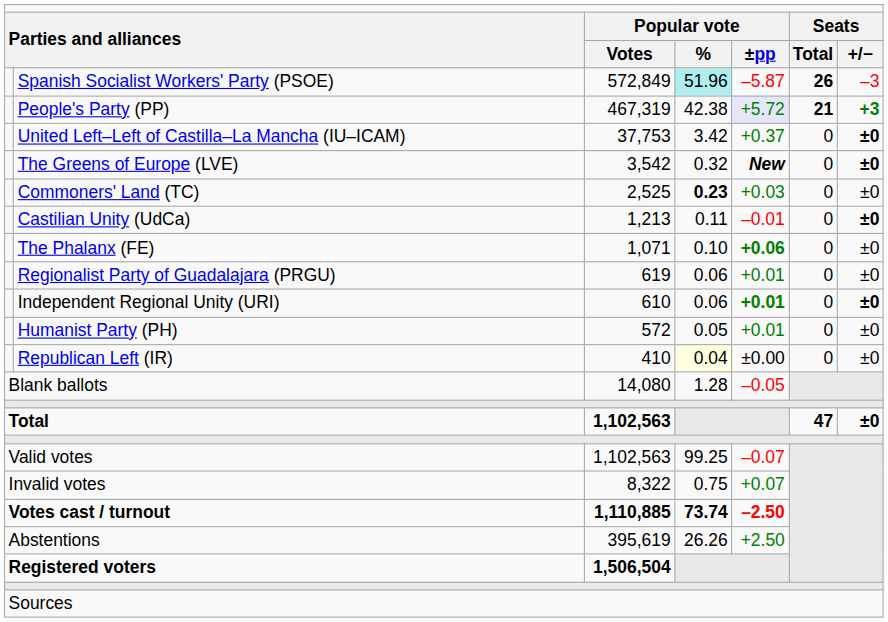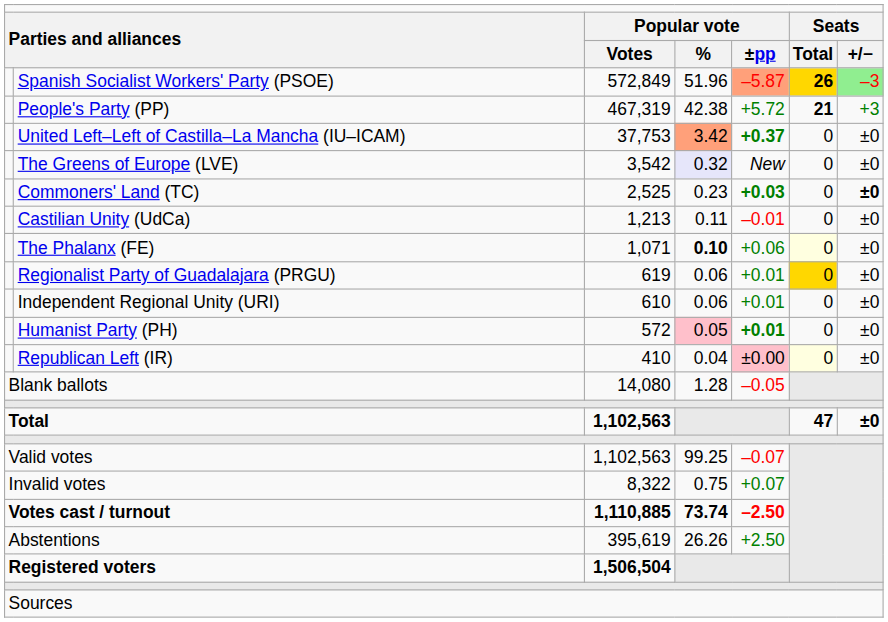(706, 81) paleturquoise background -> (706, 81) no background
(763, 81) no background -> (763, 81) lightsalmon background
(823, 81) no background -> (823, 81) gold background
(870, 81) no background -> (870, 81) lightgreen background
(763, 109) lavender background -> (763, 109) no background
(869, 109) bold -> (869, 109) normal
(711, 137) no background -> (711, 137) lightsalmon background
(763, 137) normal -> (763, 137) bold
(870, 137) bold -> (870, 137) normal
(711, 164) no background -> (711, 164) lavender background
(767, 164) bold -> (767, 164) normal
(870, 164) bold -> (870, 164) normal
(711, 192) bold -> (711, 192) normal
(763, 192) normal -> (763, 192) bold
(870, 192) normal -> (870, 192) bold
(870, 219) bold -> (870, 219) normal
(711, 247) normal -> (711, 247) bold
(763, 247) bold -> (763, 247) normal
(828, 247) no background -> (828, 247) lightyellow background
(828, 275) no background -> (828, 275) gold background
(763, 302) bold -> (763, 302) normal
(870, 302) bold -> (870, 302) normal
(711, 330) no background -> (711, 330) pink background
(763, 330) normal -> (763, 330) bold
(711, 358) lightyellow background -> (711, 358) no background
(763, 358) no background -> (763, 358) pink background
(828, 358) no background -> (828, 358) lightyellow background
